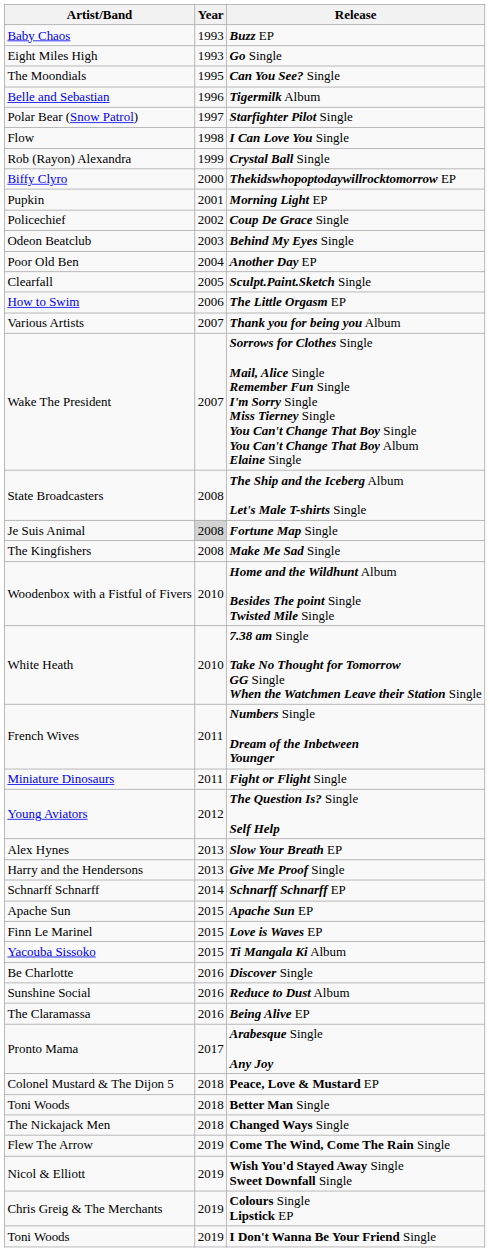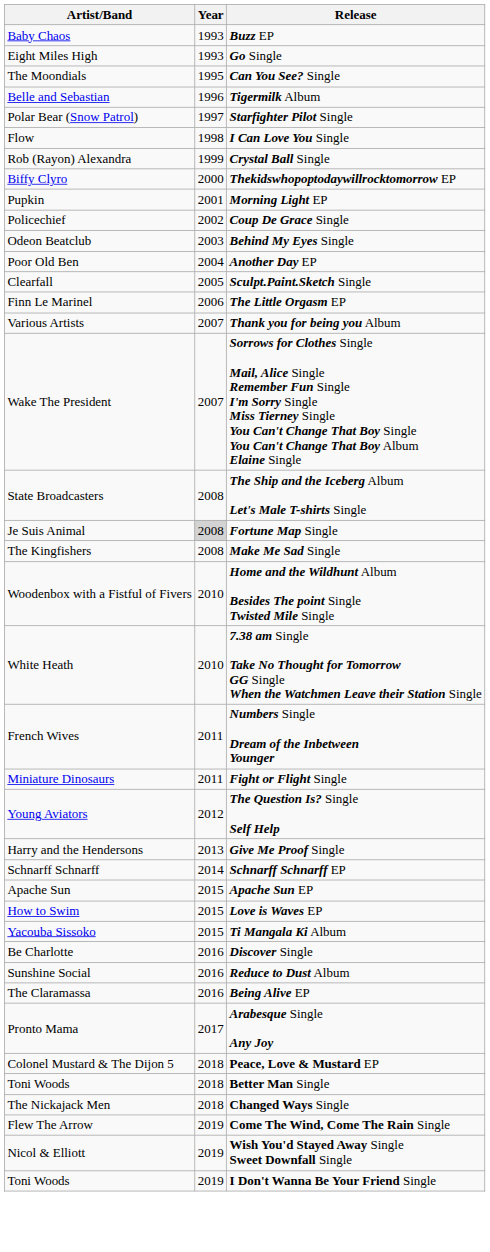(43, 302) How to Swim -> (50, 302) Finn Le Marinel
- row: (286, 849)
(50, 931) Finn Le Marinel -> (43, 911) How to Swim
- row: (270, 1208)
